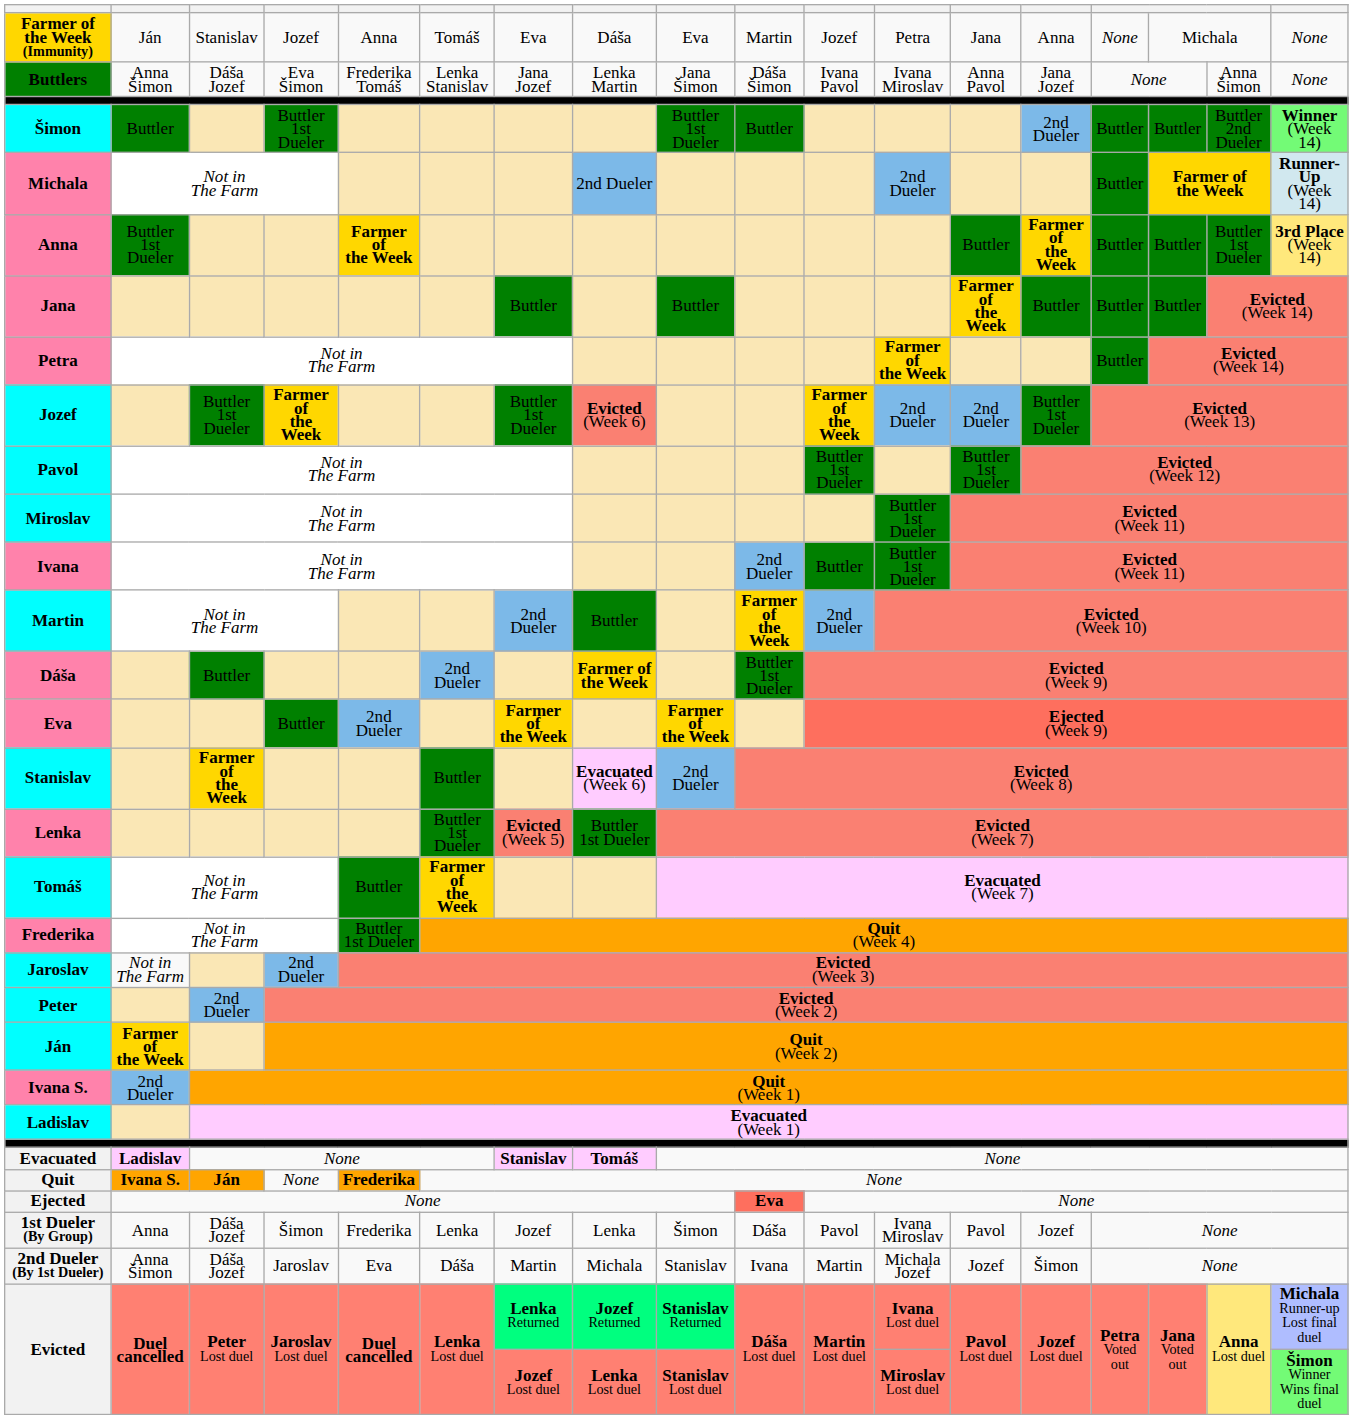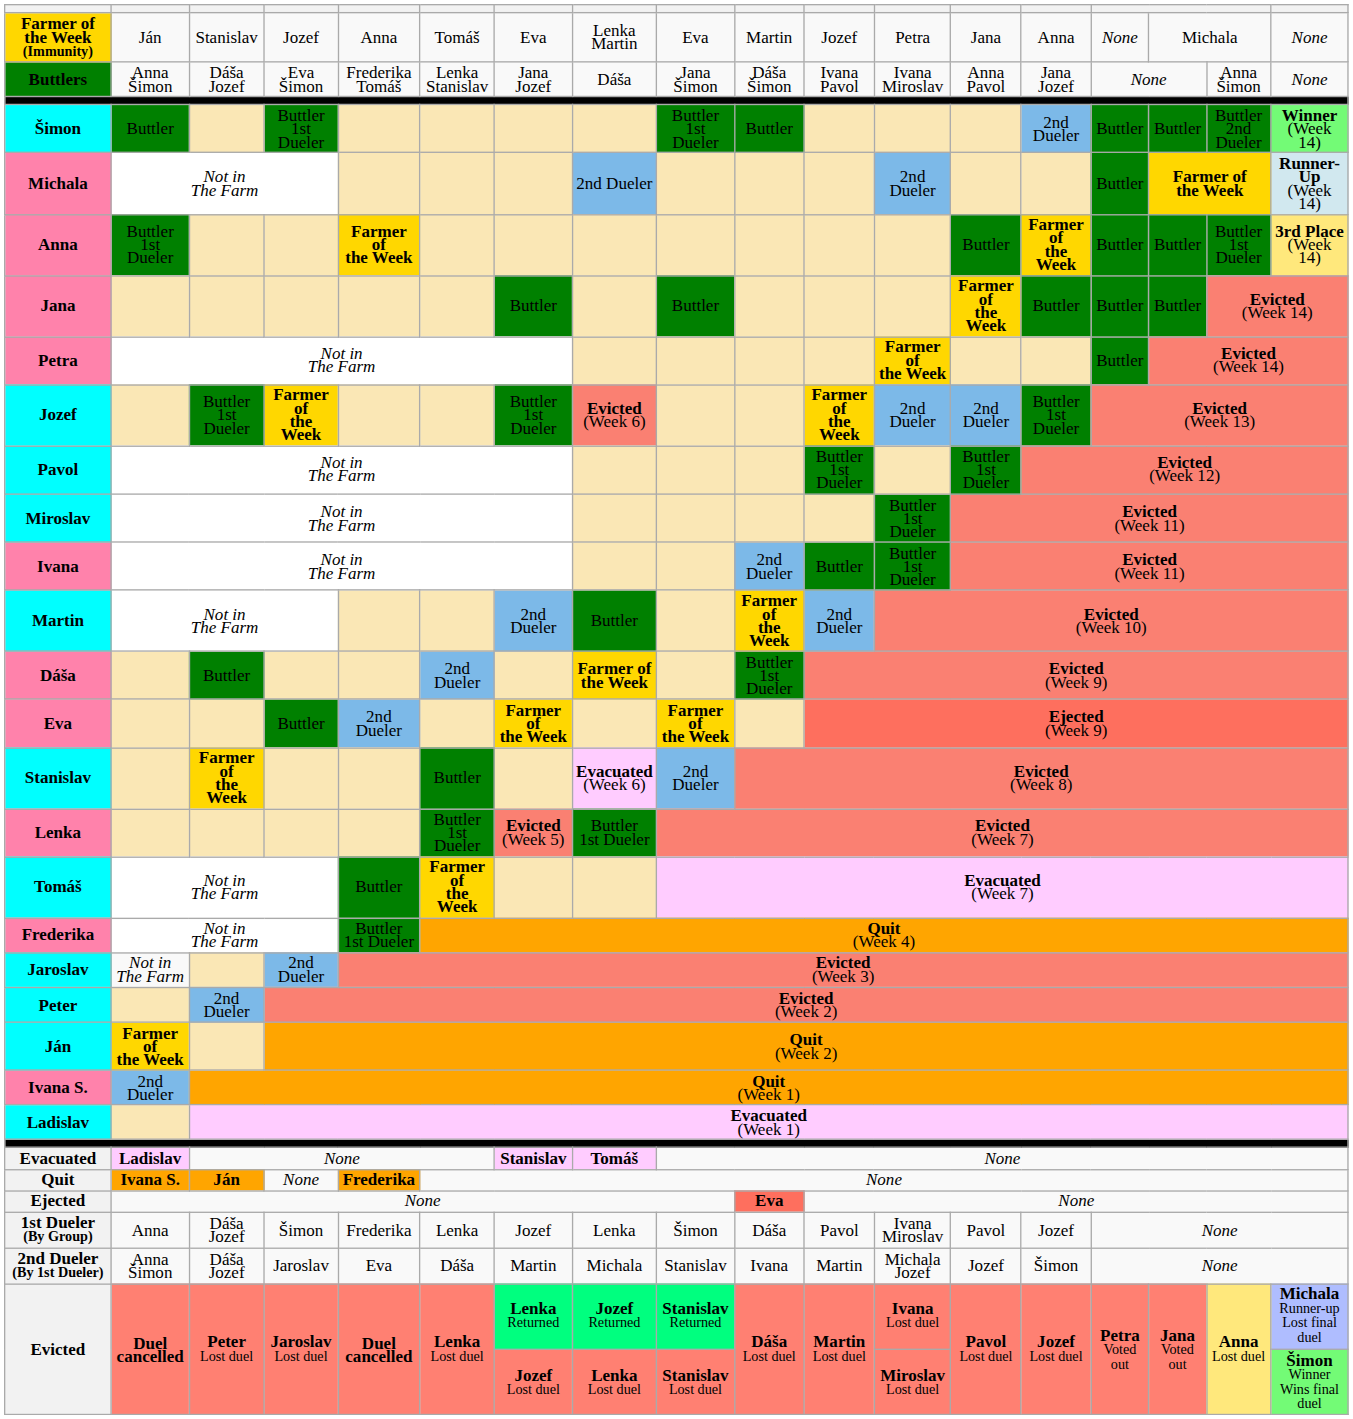(614, 37) Dáša -> (614, 37) Lenka Martin
(614, 79) Lenka Martin -> (614, 79) Dáša
